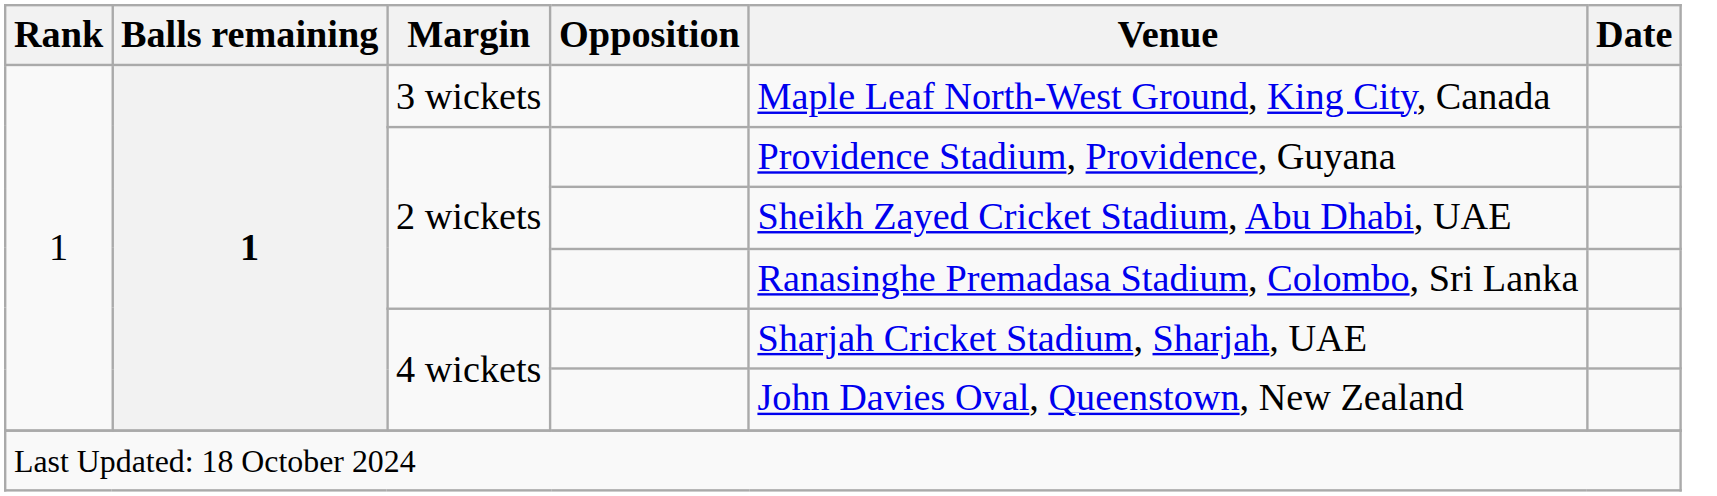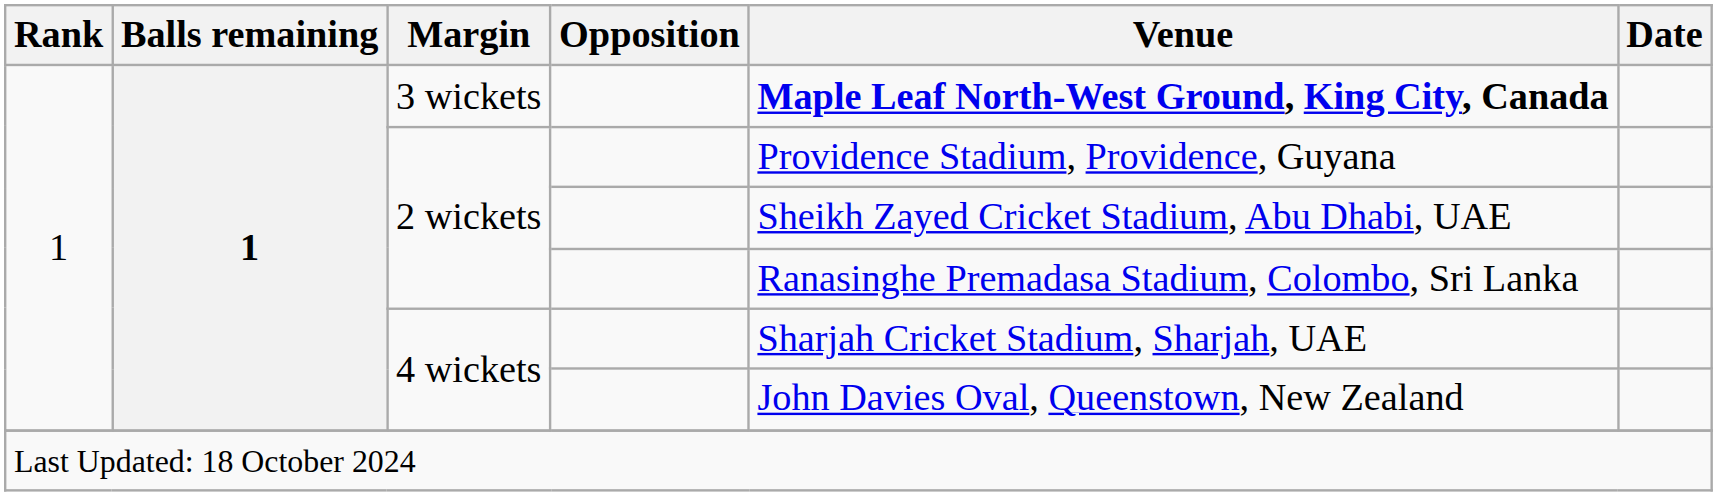(1154, 95) normal -> (1183, 95) bold
